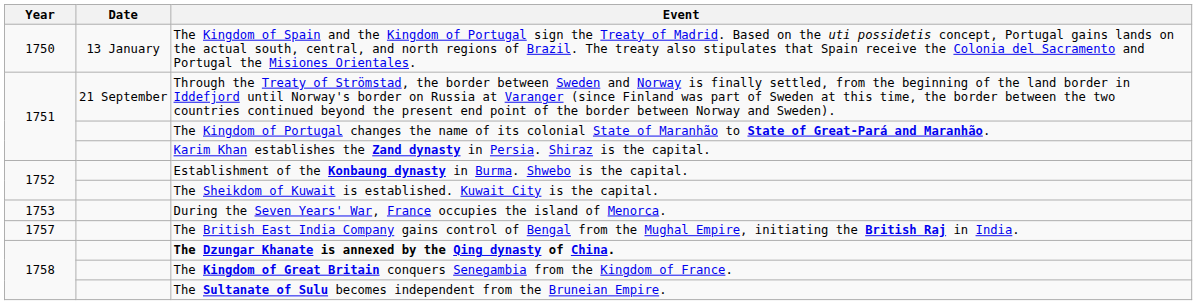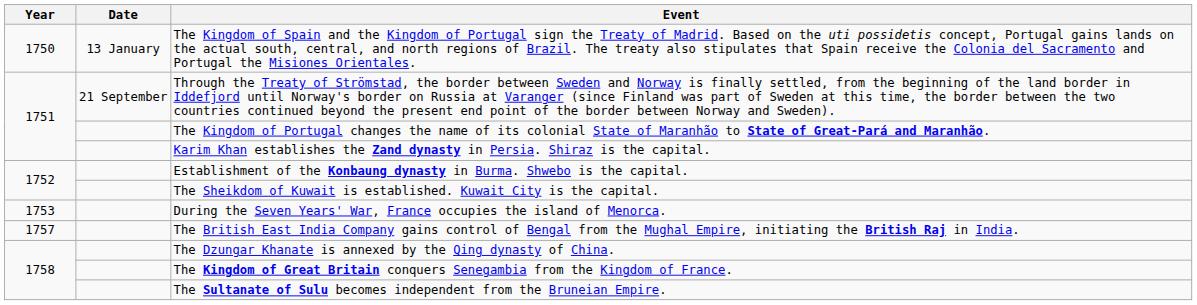(394, 250) bold -> (394, 250) normal
